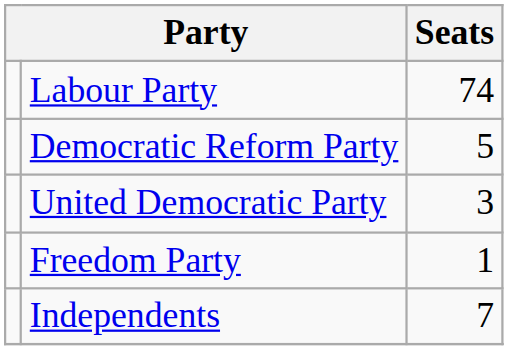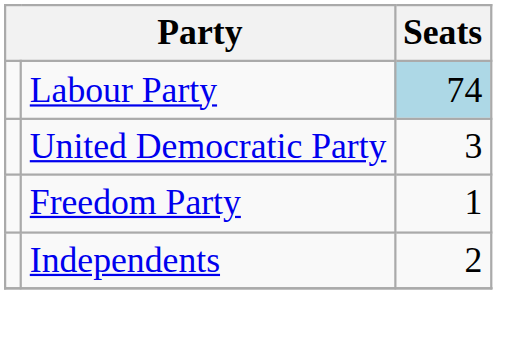(476, 89) no background -> (464, 89) lightblue background
- row: (214, 145)
(485, 315) 7 -> (473, 259) 2
